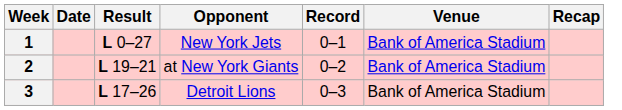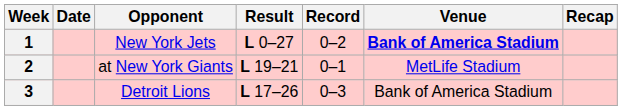columns swapped: (231, 17) <-> (127, 17)
(333, 42) 0–1 -> (333, 42) 0–2
(456, 42) normal -> (463, 42) bold
(333, 67) 0–2 -> (333, 67) 0–1
(456, 67) Bank of America Stadium -> (463, 67) MetLife Stadium
